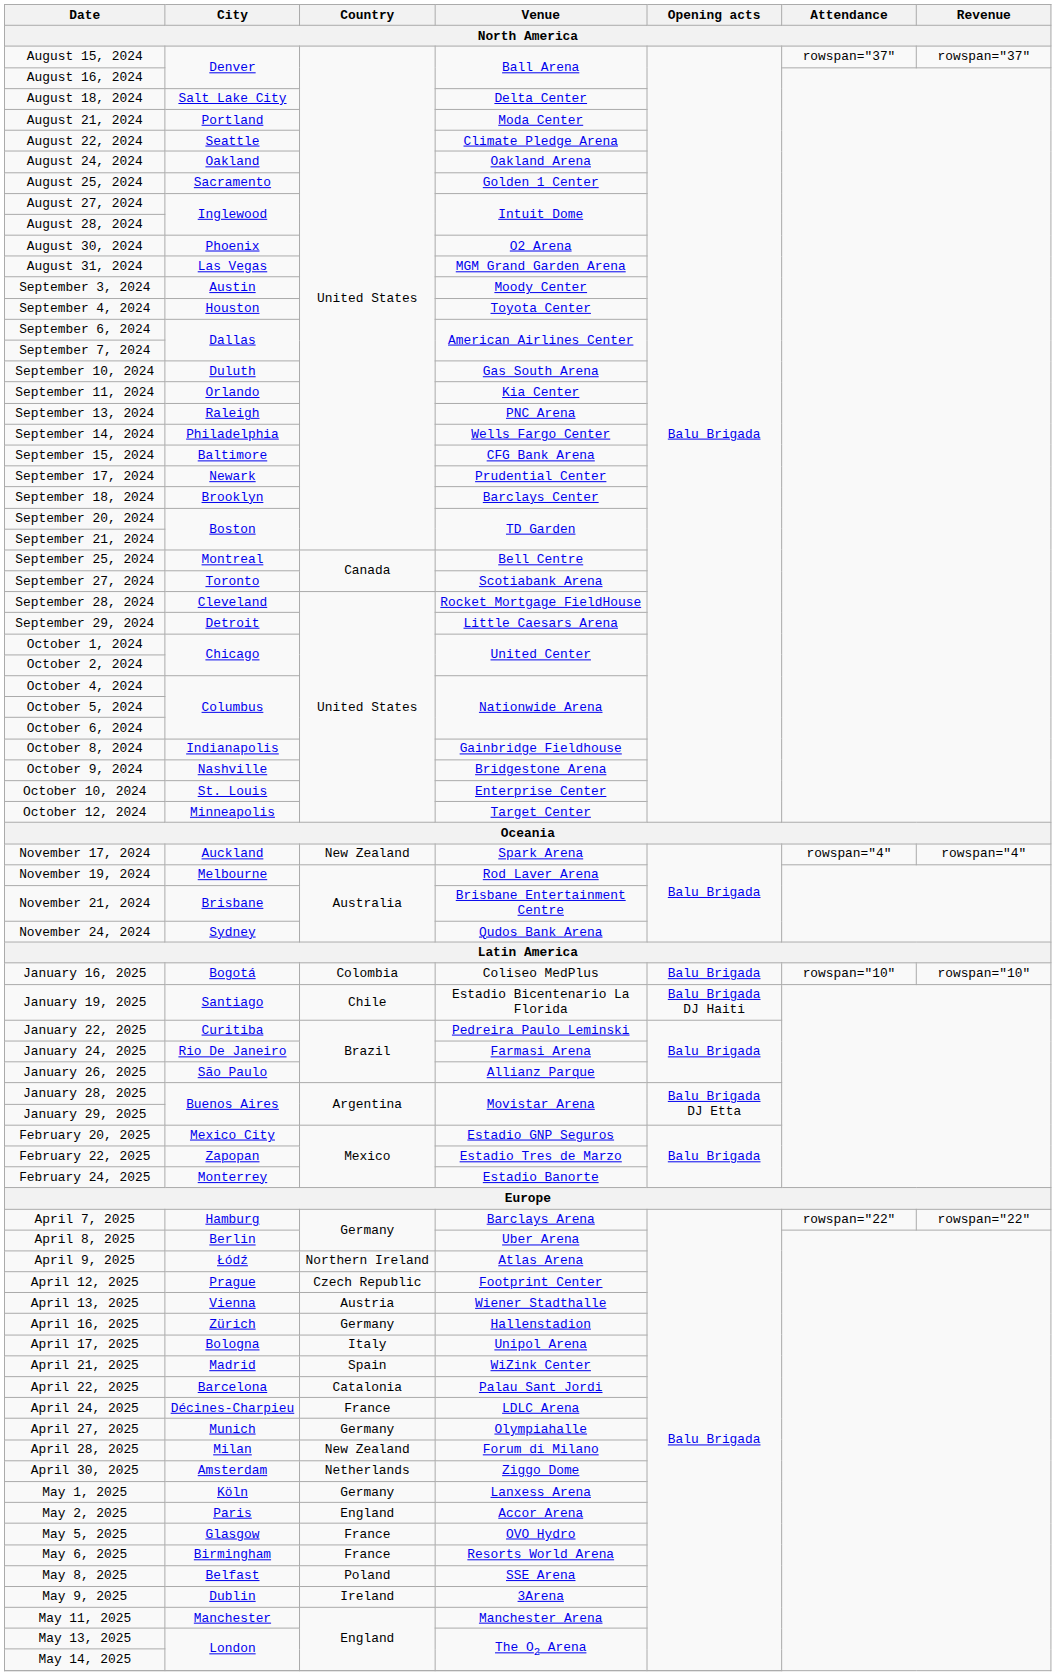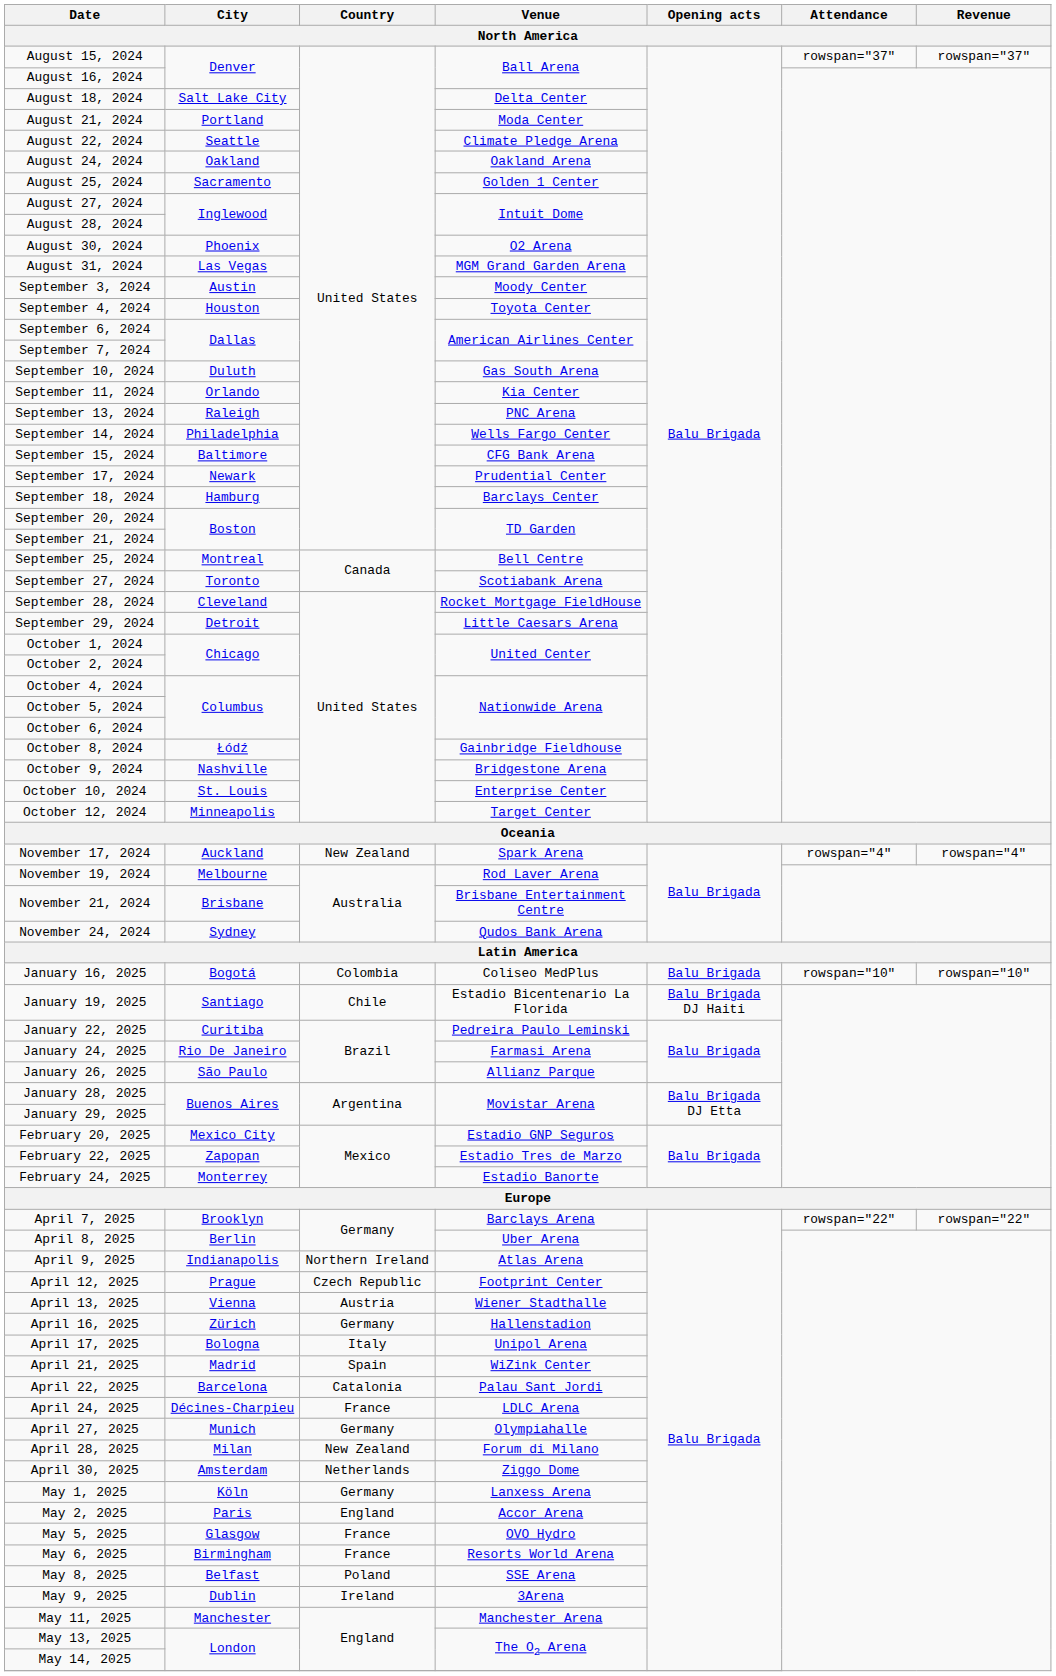(232, 497) Brooklyn -> (232, 497) Hamburg
(232, 749) Indianapolis -> (232, 749) Łódź
(232, 1219) Hamburg -> (232, 1219) Brooklyn
(232, 1261) Łódź -> (232, 1261) Indianapolis
